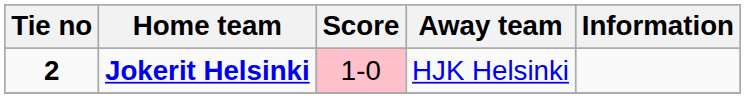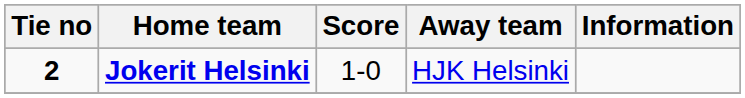(361, 70) pink background -> (361, 70) no background
